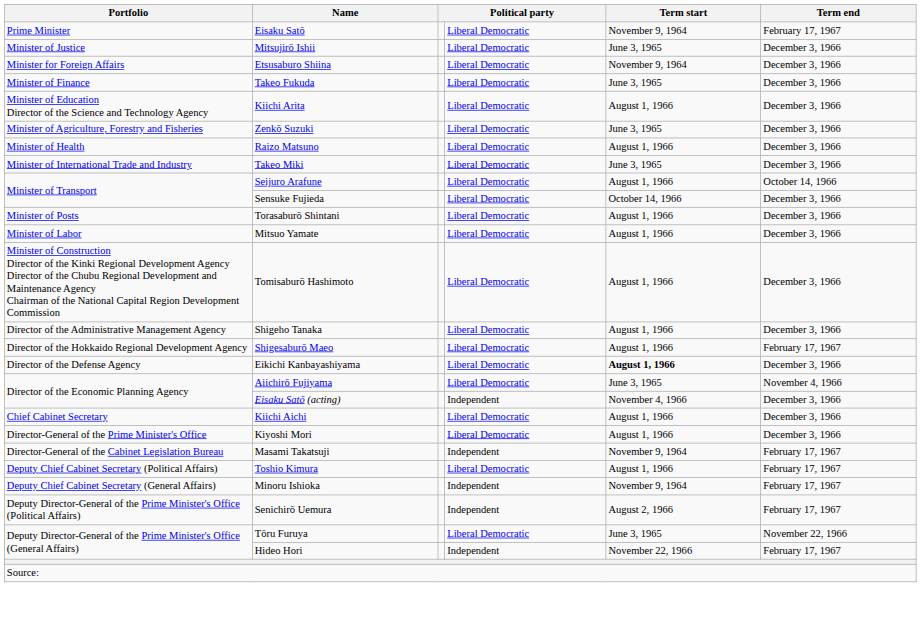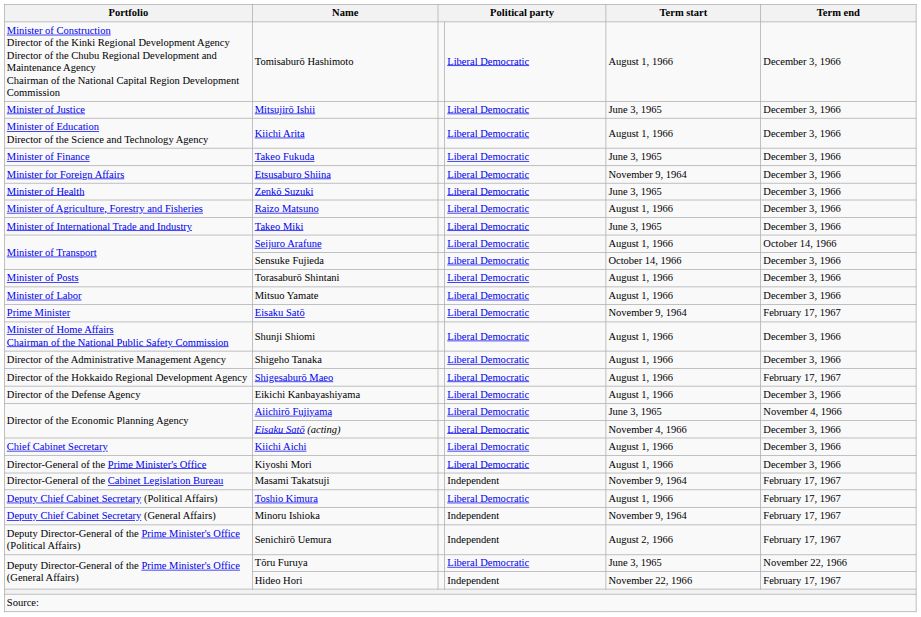rows swapped: (280, 30) <-> (304, 282)
rows swapped: (293, 65) <-> (280, 106)
(105, 129) Minister of Agriculture, Forestry and Fisheries -> (46, 192) Minister of Health
(46, 147) Minister of Health -> (105, 209) Minister of Agriculture, Forestry and Fisheries
+ row: (285, 336)
(642, 365) bold -> (641, 395) normal
(473, 400) Independent -> (488, 429) Liberal Democratic
